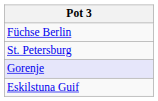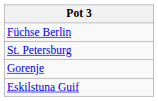(26, 68) lavender background -> (26, 68) no background
